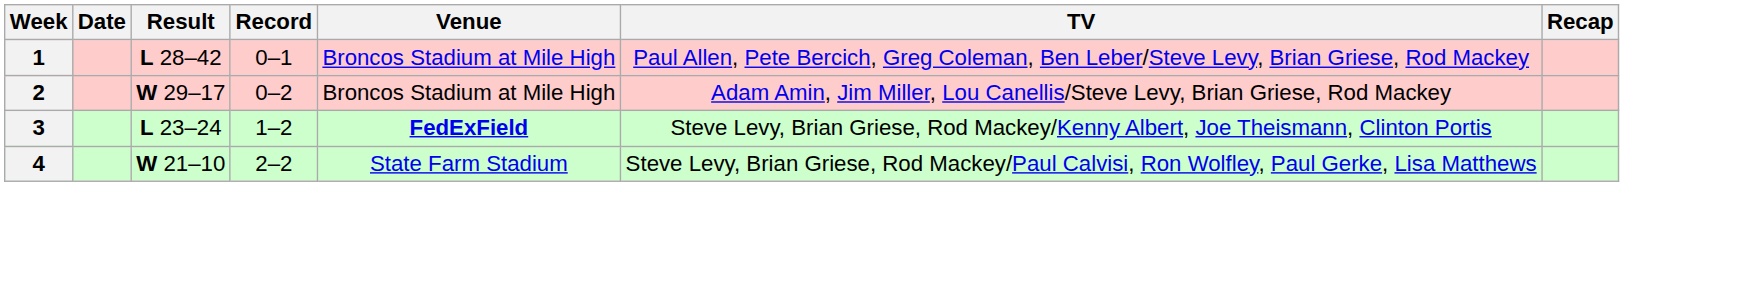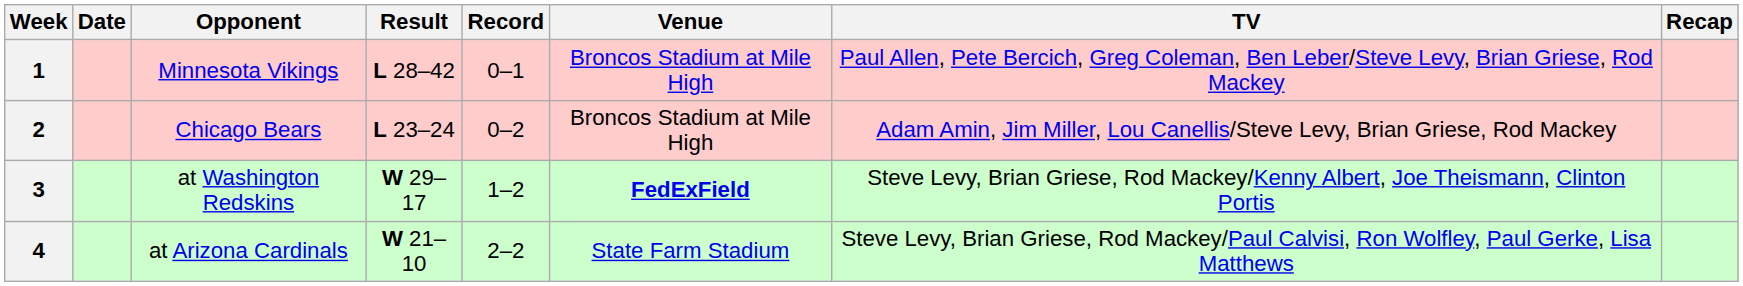+ column: (248, 22)
(181, 92) W 29–17 -> (414, 130) L 23–24
(181, 127) L 23–24 -> (414, 190) W 29–17
